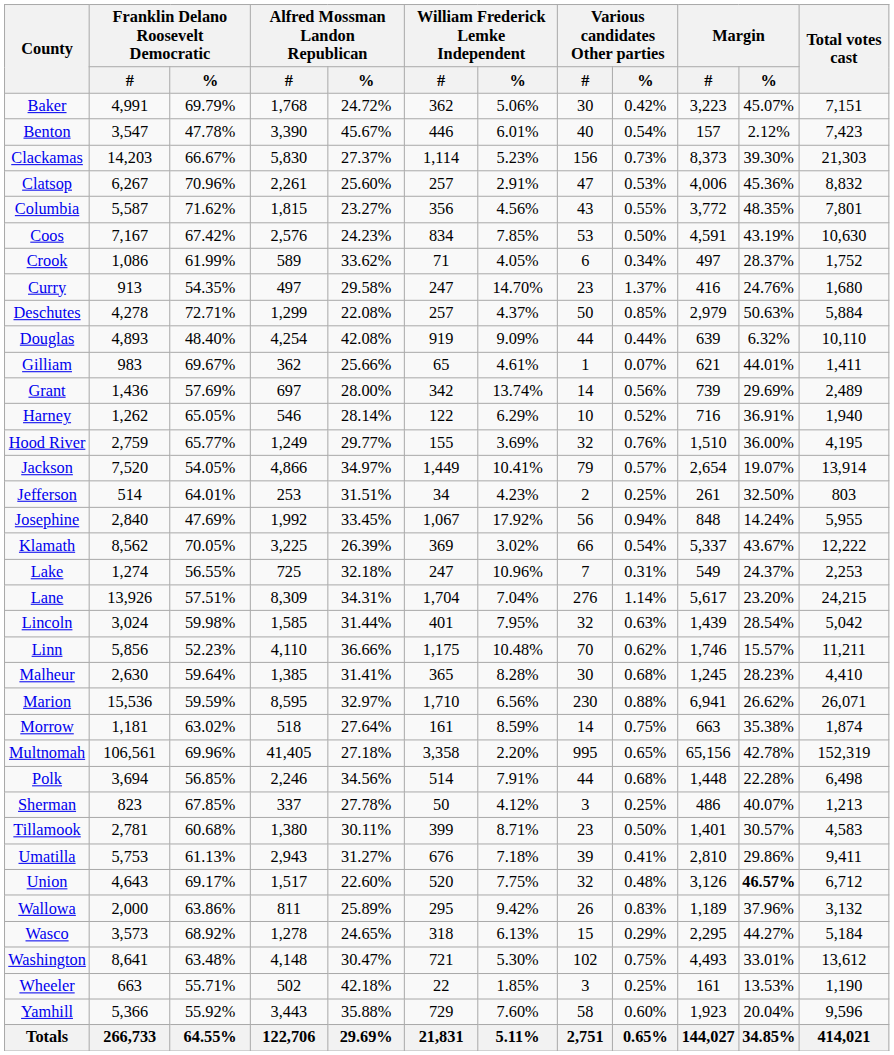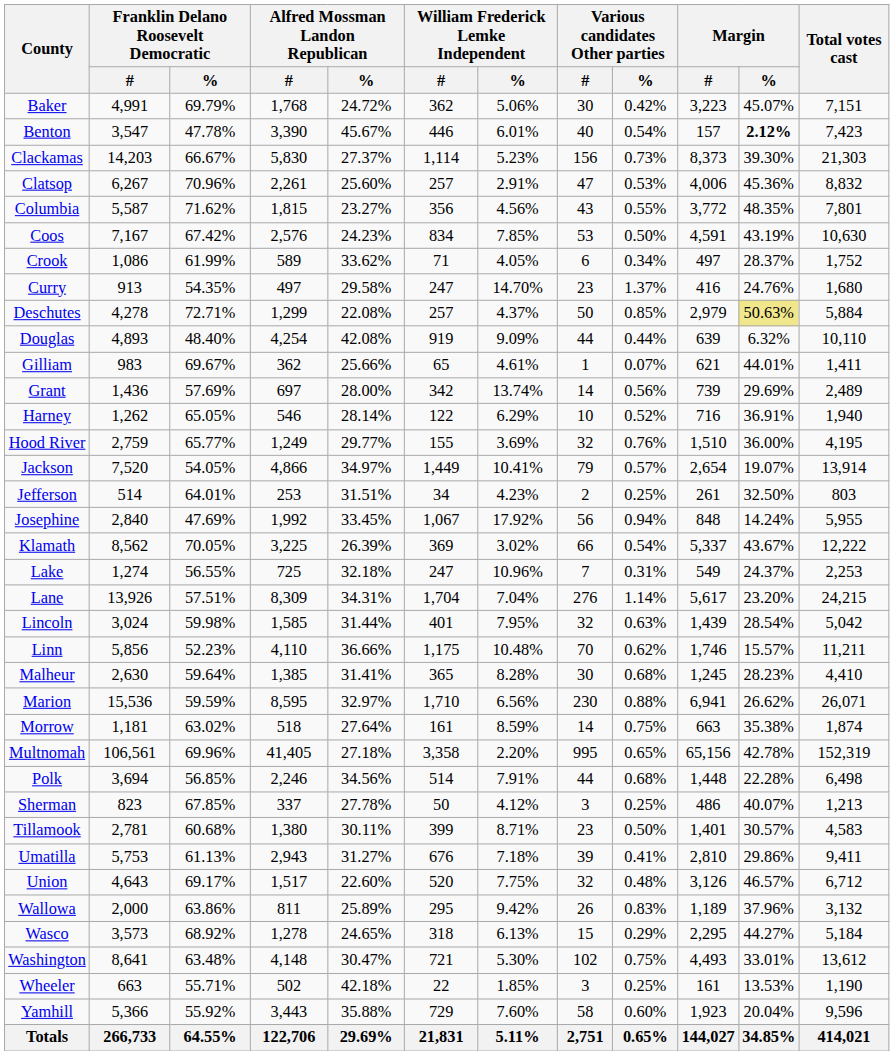(769, 131) normal -> (769, 131) bold
(769, 312) no background -> (769, 312) khaki background
(769, 882) bold -> (769, 882) normal
